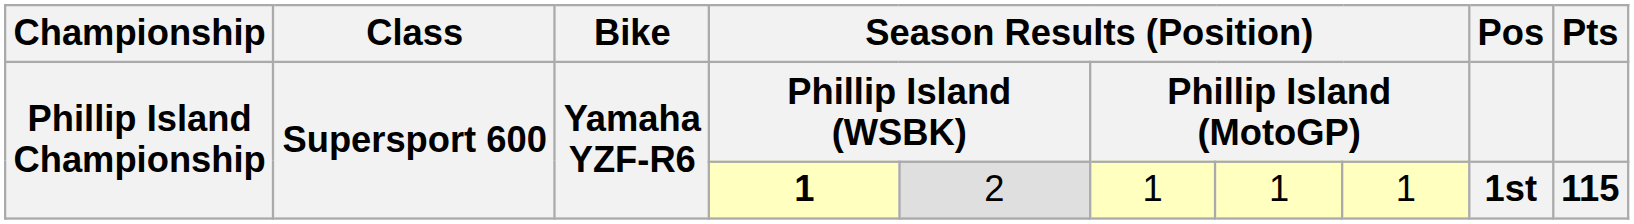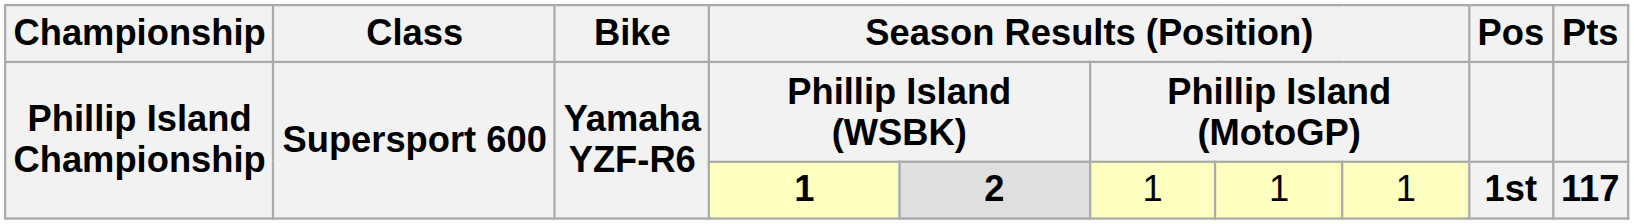(994, 189) normal -> (994, 189) bold
(1590, 189) 115 -> (1590, 189) 117
